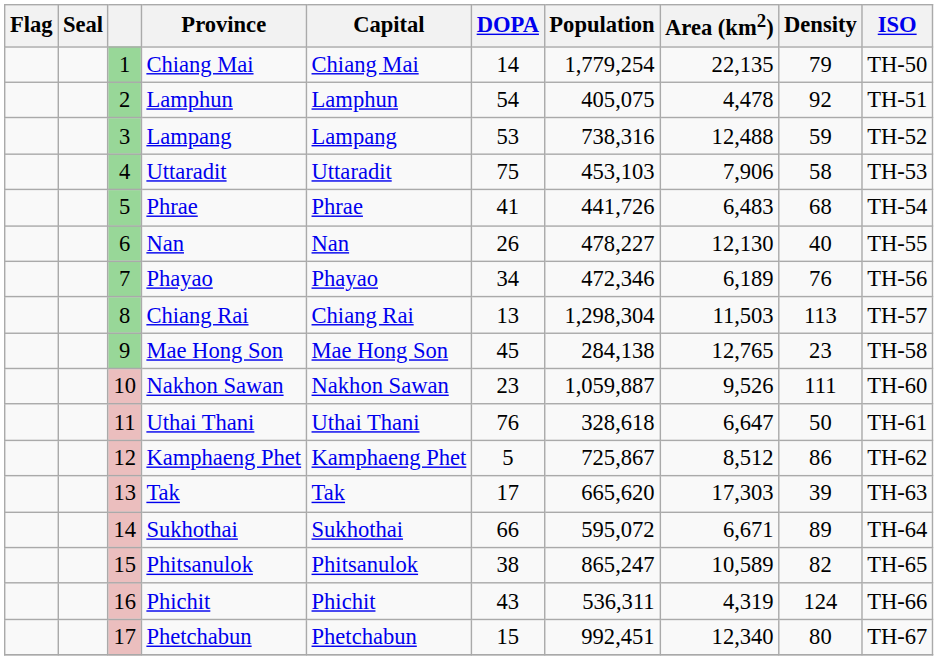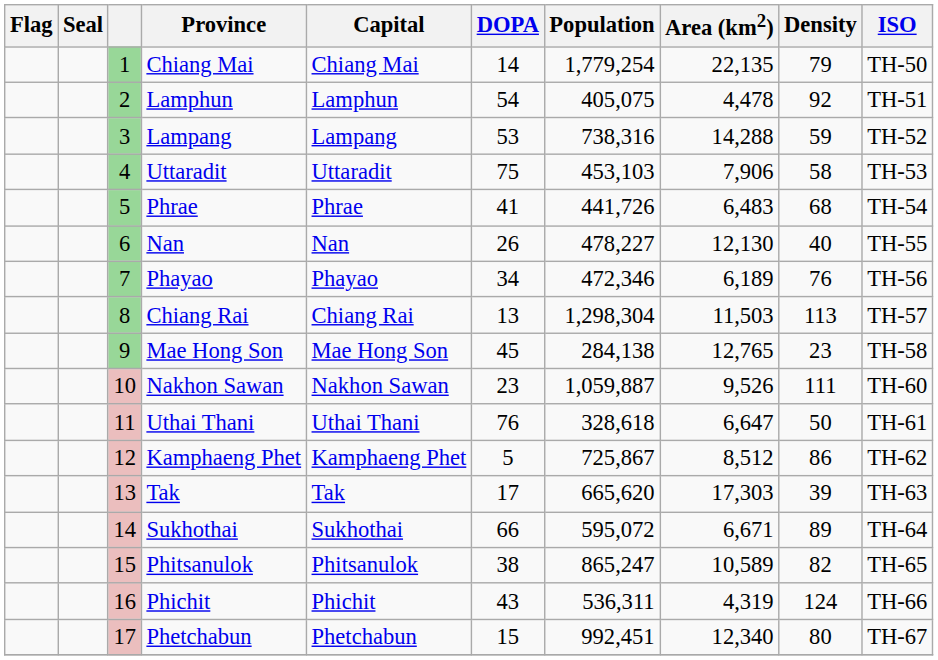(743, 135) 12,488 -> (743, 135) 14,288
